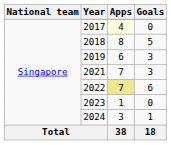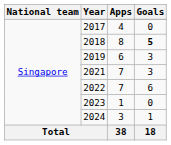(121, 27) lightyellow background -> (121, 27) no background
(150, 42) normal -> (150, 42) bold
(121, 87) khaki background -> (121, 87) no background
